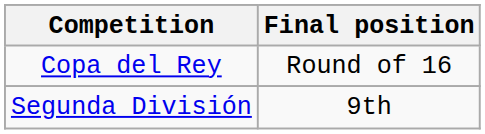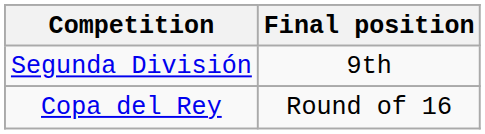rows swapped: (131, 107) <-> (131, 66)
